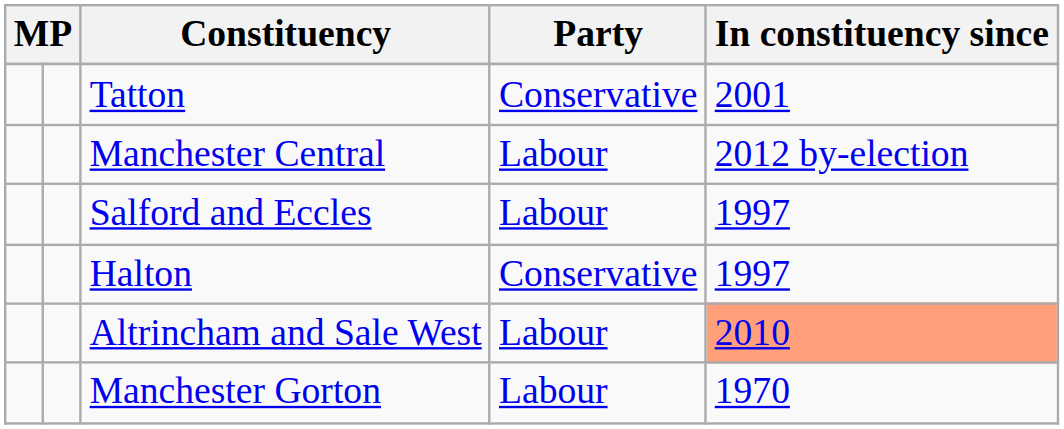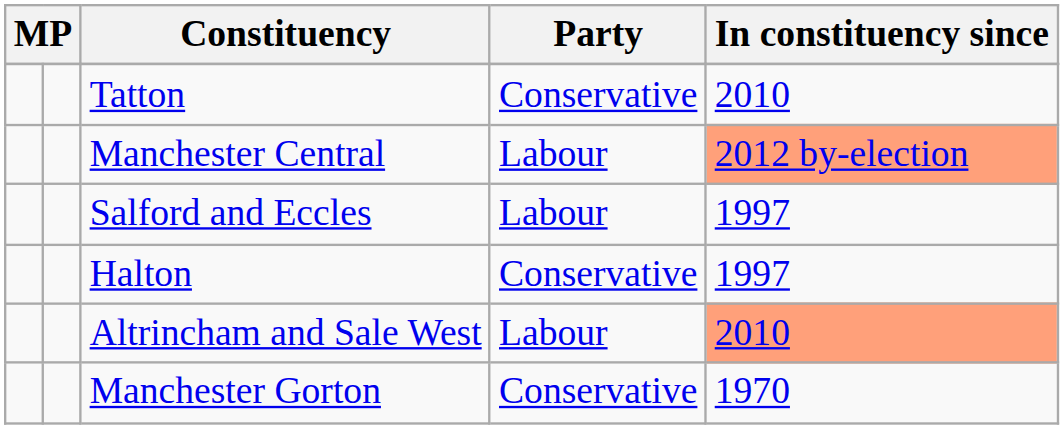(752, 93) 2001 -> (752, 93) 2010
(842, 153) no background -> (842, 153) lightsalmon background
(553, 392) Labour -> (598, 392) Conservative
